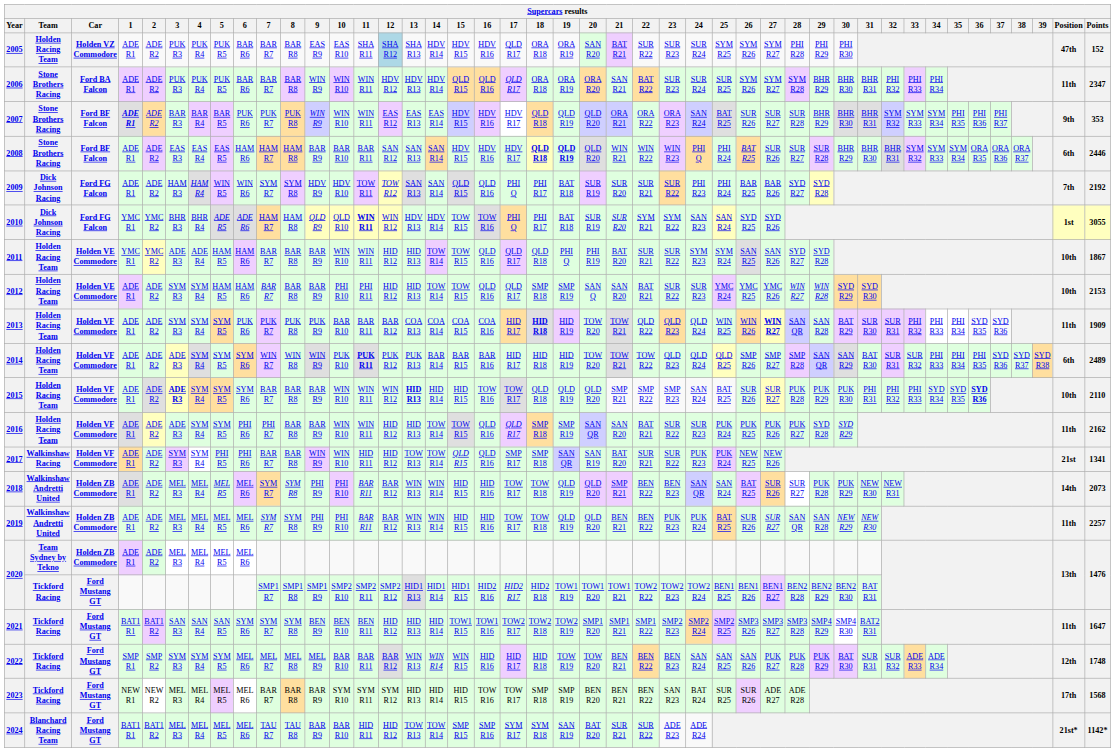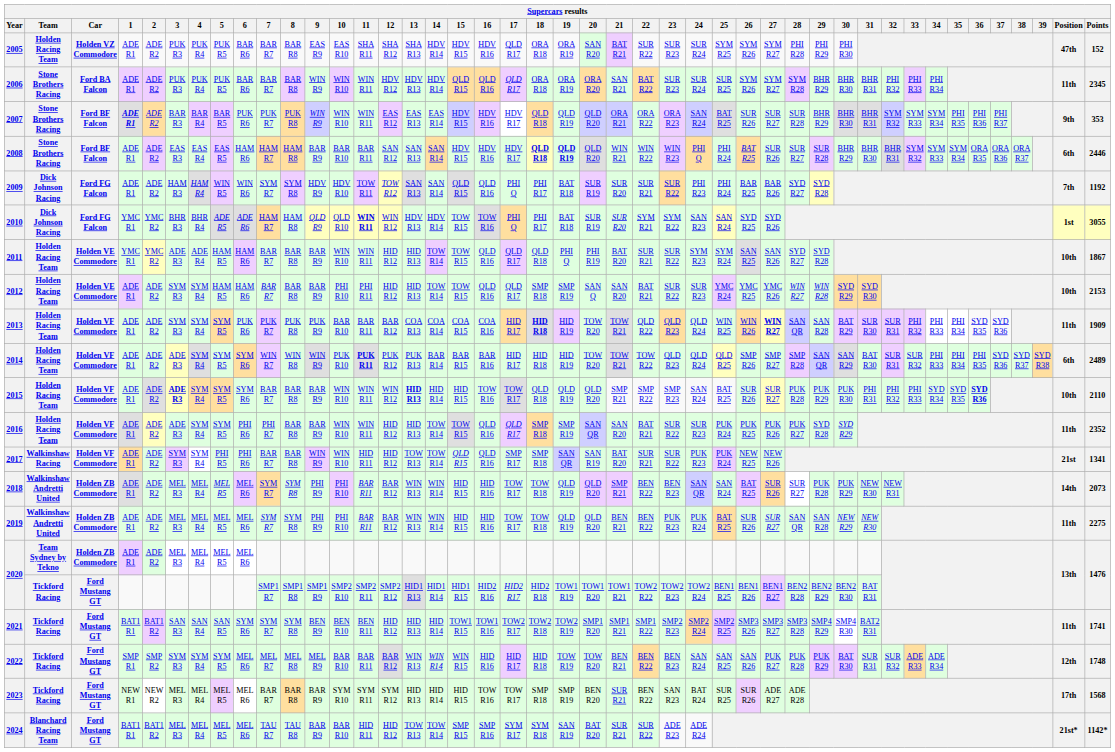(390, 50) lightblue background -> (390, 50) no background
(1098, 84) 2347 -> (1098, 84) 2345
(1098, 188) 2192 -> (1098, 188) 1192
(1098, 429) 2162 -> (1098, 429) 2352
(1098, 523) 2257 -> (1098, 523) 2275
(1098, 626) 1647 -> (1098, 626) 1741
(619, 695) BEN R21 -> (619, 695) SUR R21
